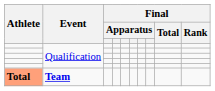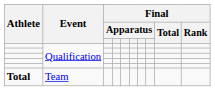(19, 77) lightsalmon background -> (19, 77) no background
(58, 77) bold -> (57, 77) normal
